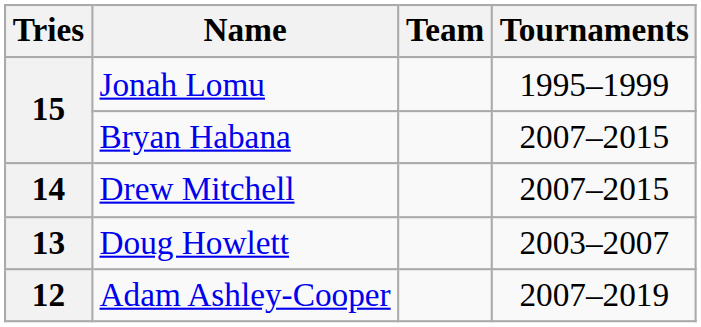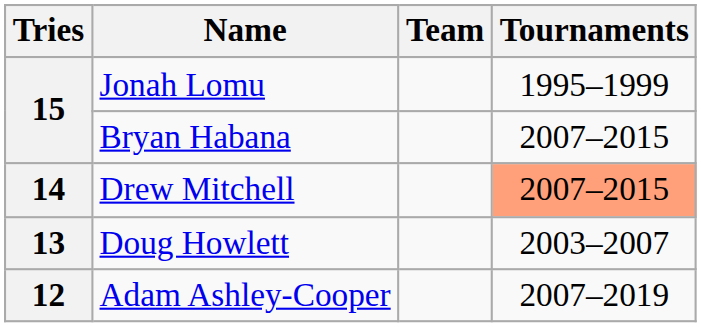(594, 189) no background -> (594, 189) lightsalmon background
